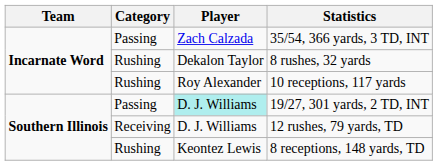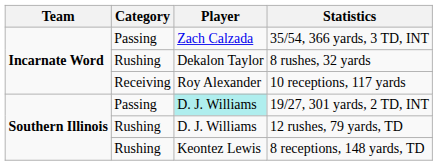(137, 82) Rushing -> (143, 82) Receiving
(143, 126) Receiving -> (137, 126) Rushing
